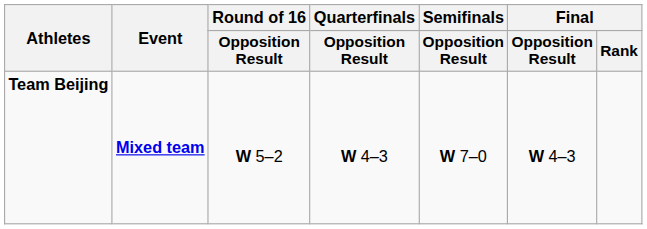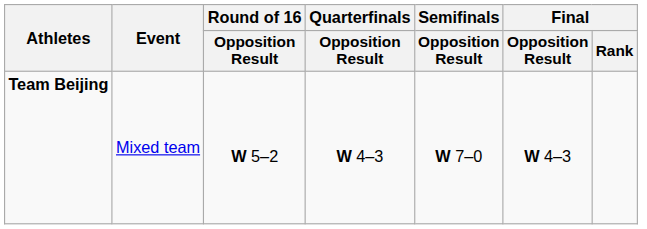(160, 148) bold -> (158, 148) normal
